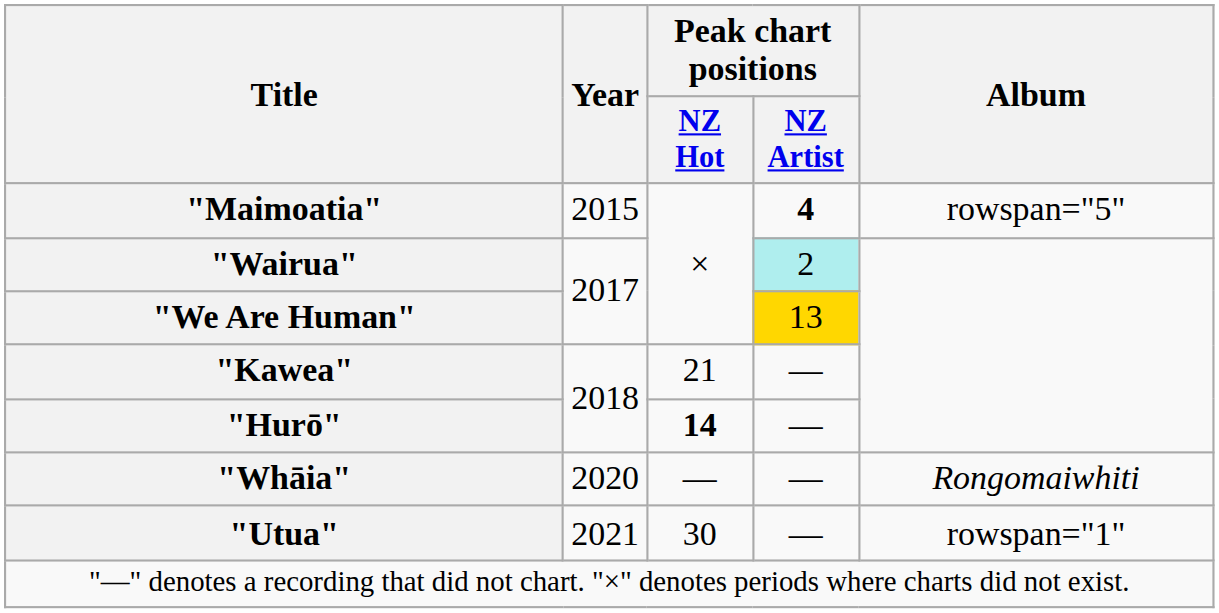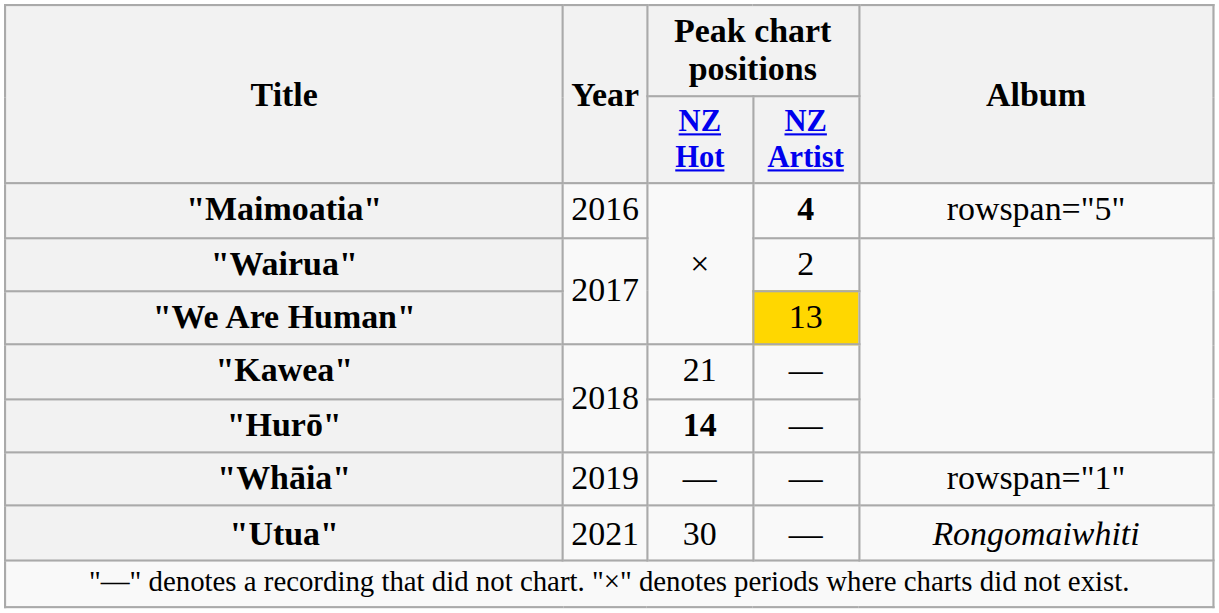(605, 209) 2015 -> (605, 209) 2016
(806, 263) paleturquoise background -> (806, 263) no background
(605, 478) 2020 -> (605, 478) 2019
(1036, 478) Rongomaiwhiti -> (1036, 478) rowspan="1"
(1036, 532) rowspan="1" -> (1036, 532) Rongomaiwhiti
